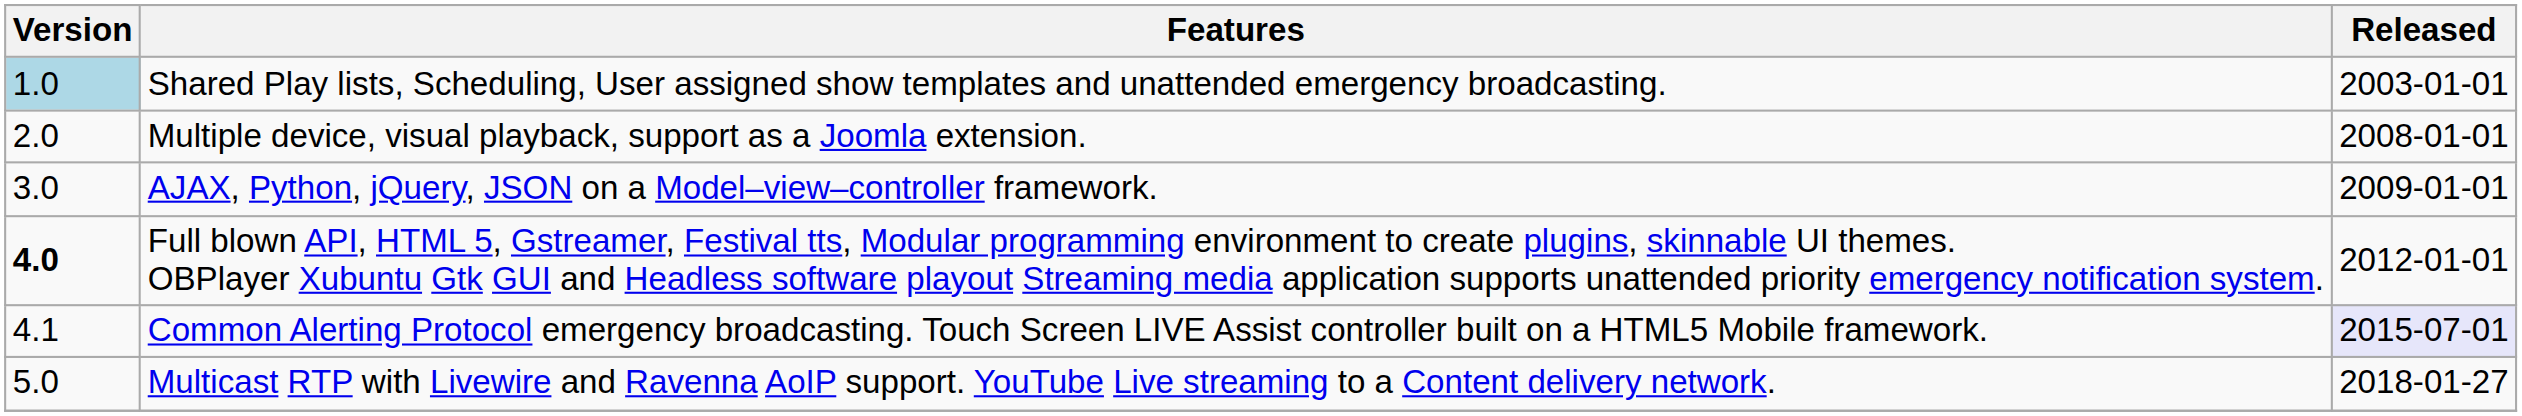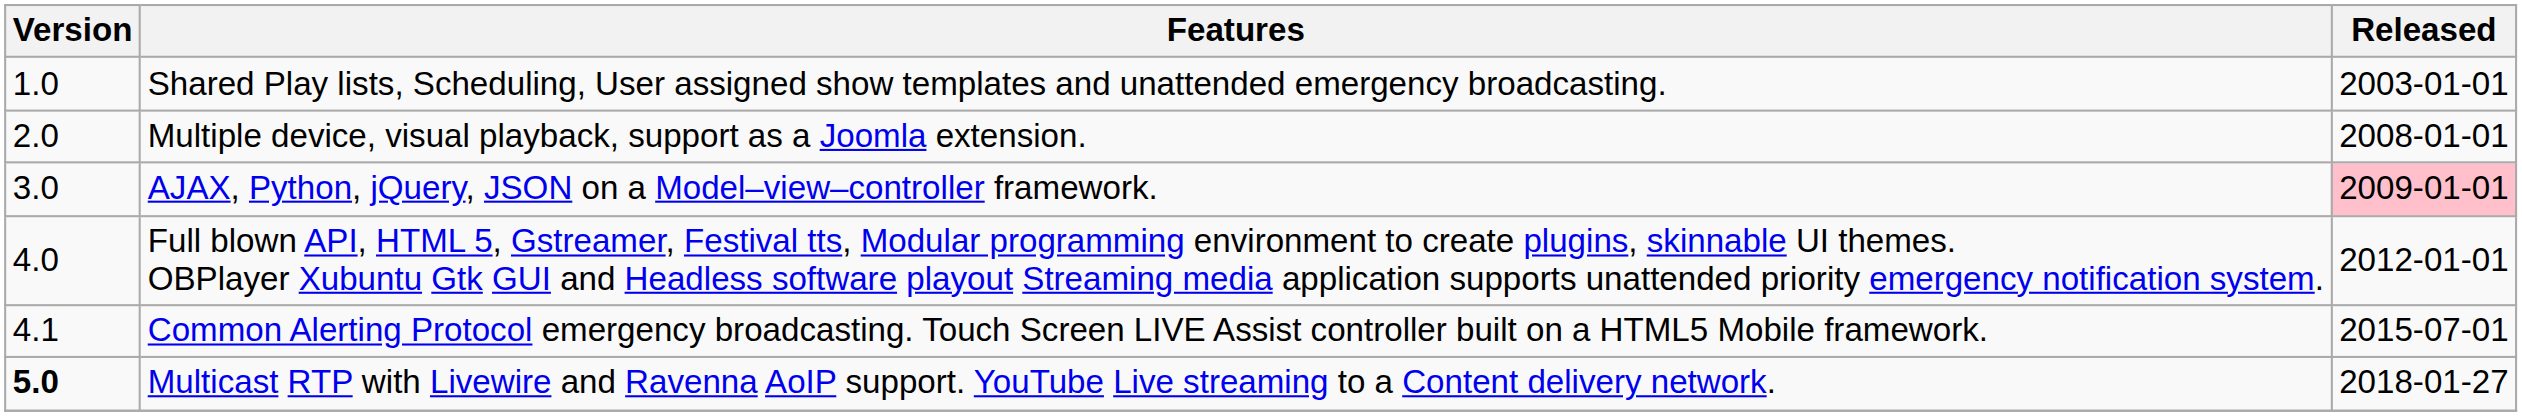(36, 83) lightblue background -> (36, 83) no background
(2424, 188) no background -> (2424, 188) pink background
(36, 259) bold -> (36, 259) normal
(2424, 330) lavender background -> (2424, 330) no background
(36, 383) normal -> (36, 383) bold
